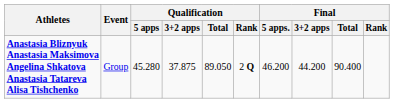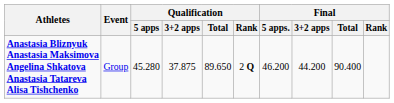(218, 67) 89.050 -> (218, 67) 89.650
